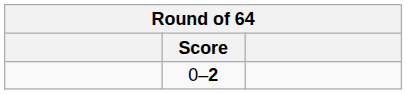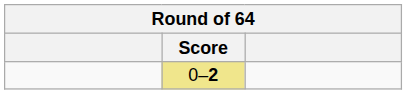(203, 76) no background -> (203, 76) khaki background
